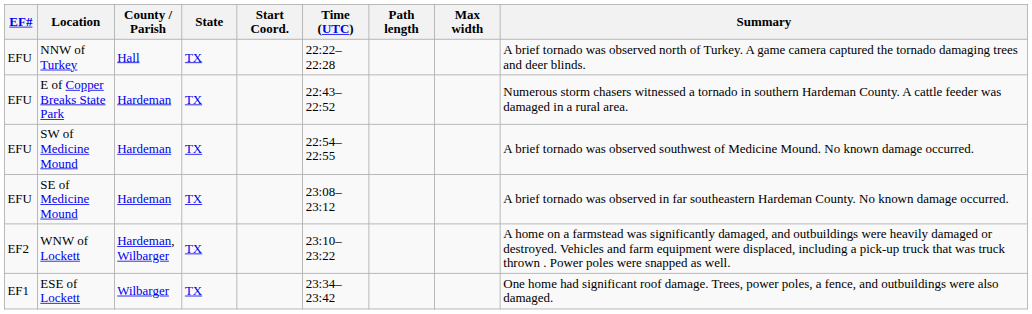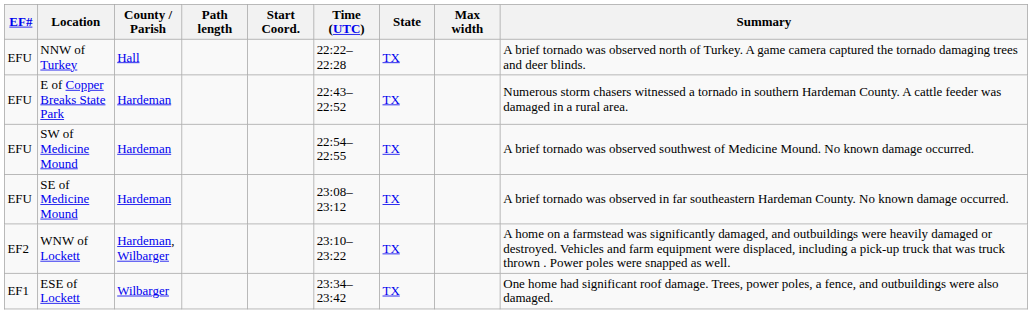columns swapped: (209, 22) <-> (401, 22)
